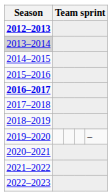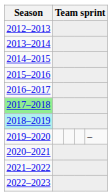(29, 28) bold -> (29, 28) normal
(29, 43) lightgrey background -> (29, 43) no background
(29, 90) bold -> (29, 90) normal
(29, 105) no background -> (29, 105) lightgreen background
(29, 121) no background -> (29, 121) paleturquoise background
